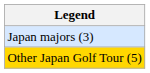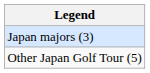(75, 57) gold background -> (75, 57) no background
